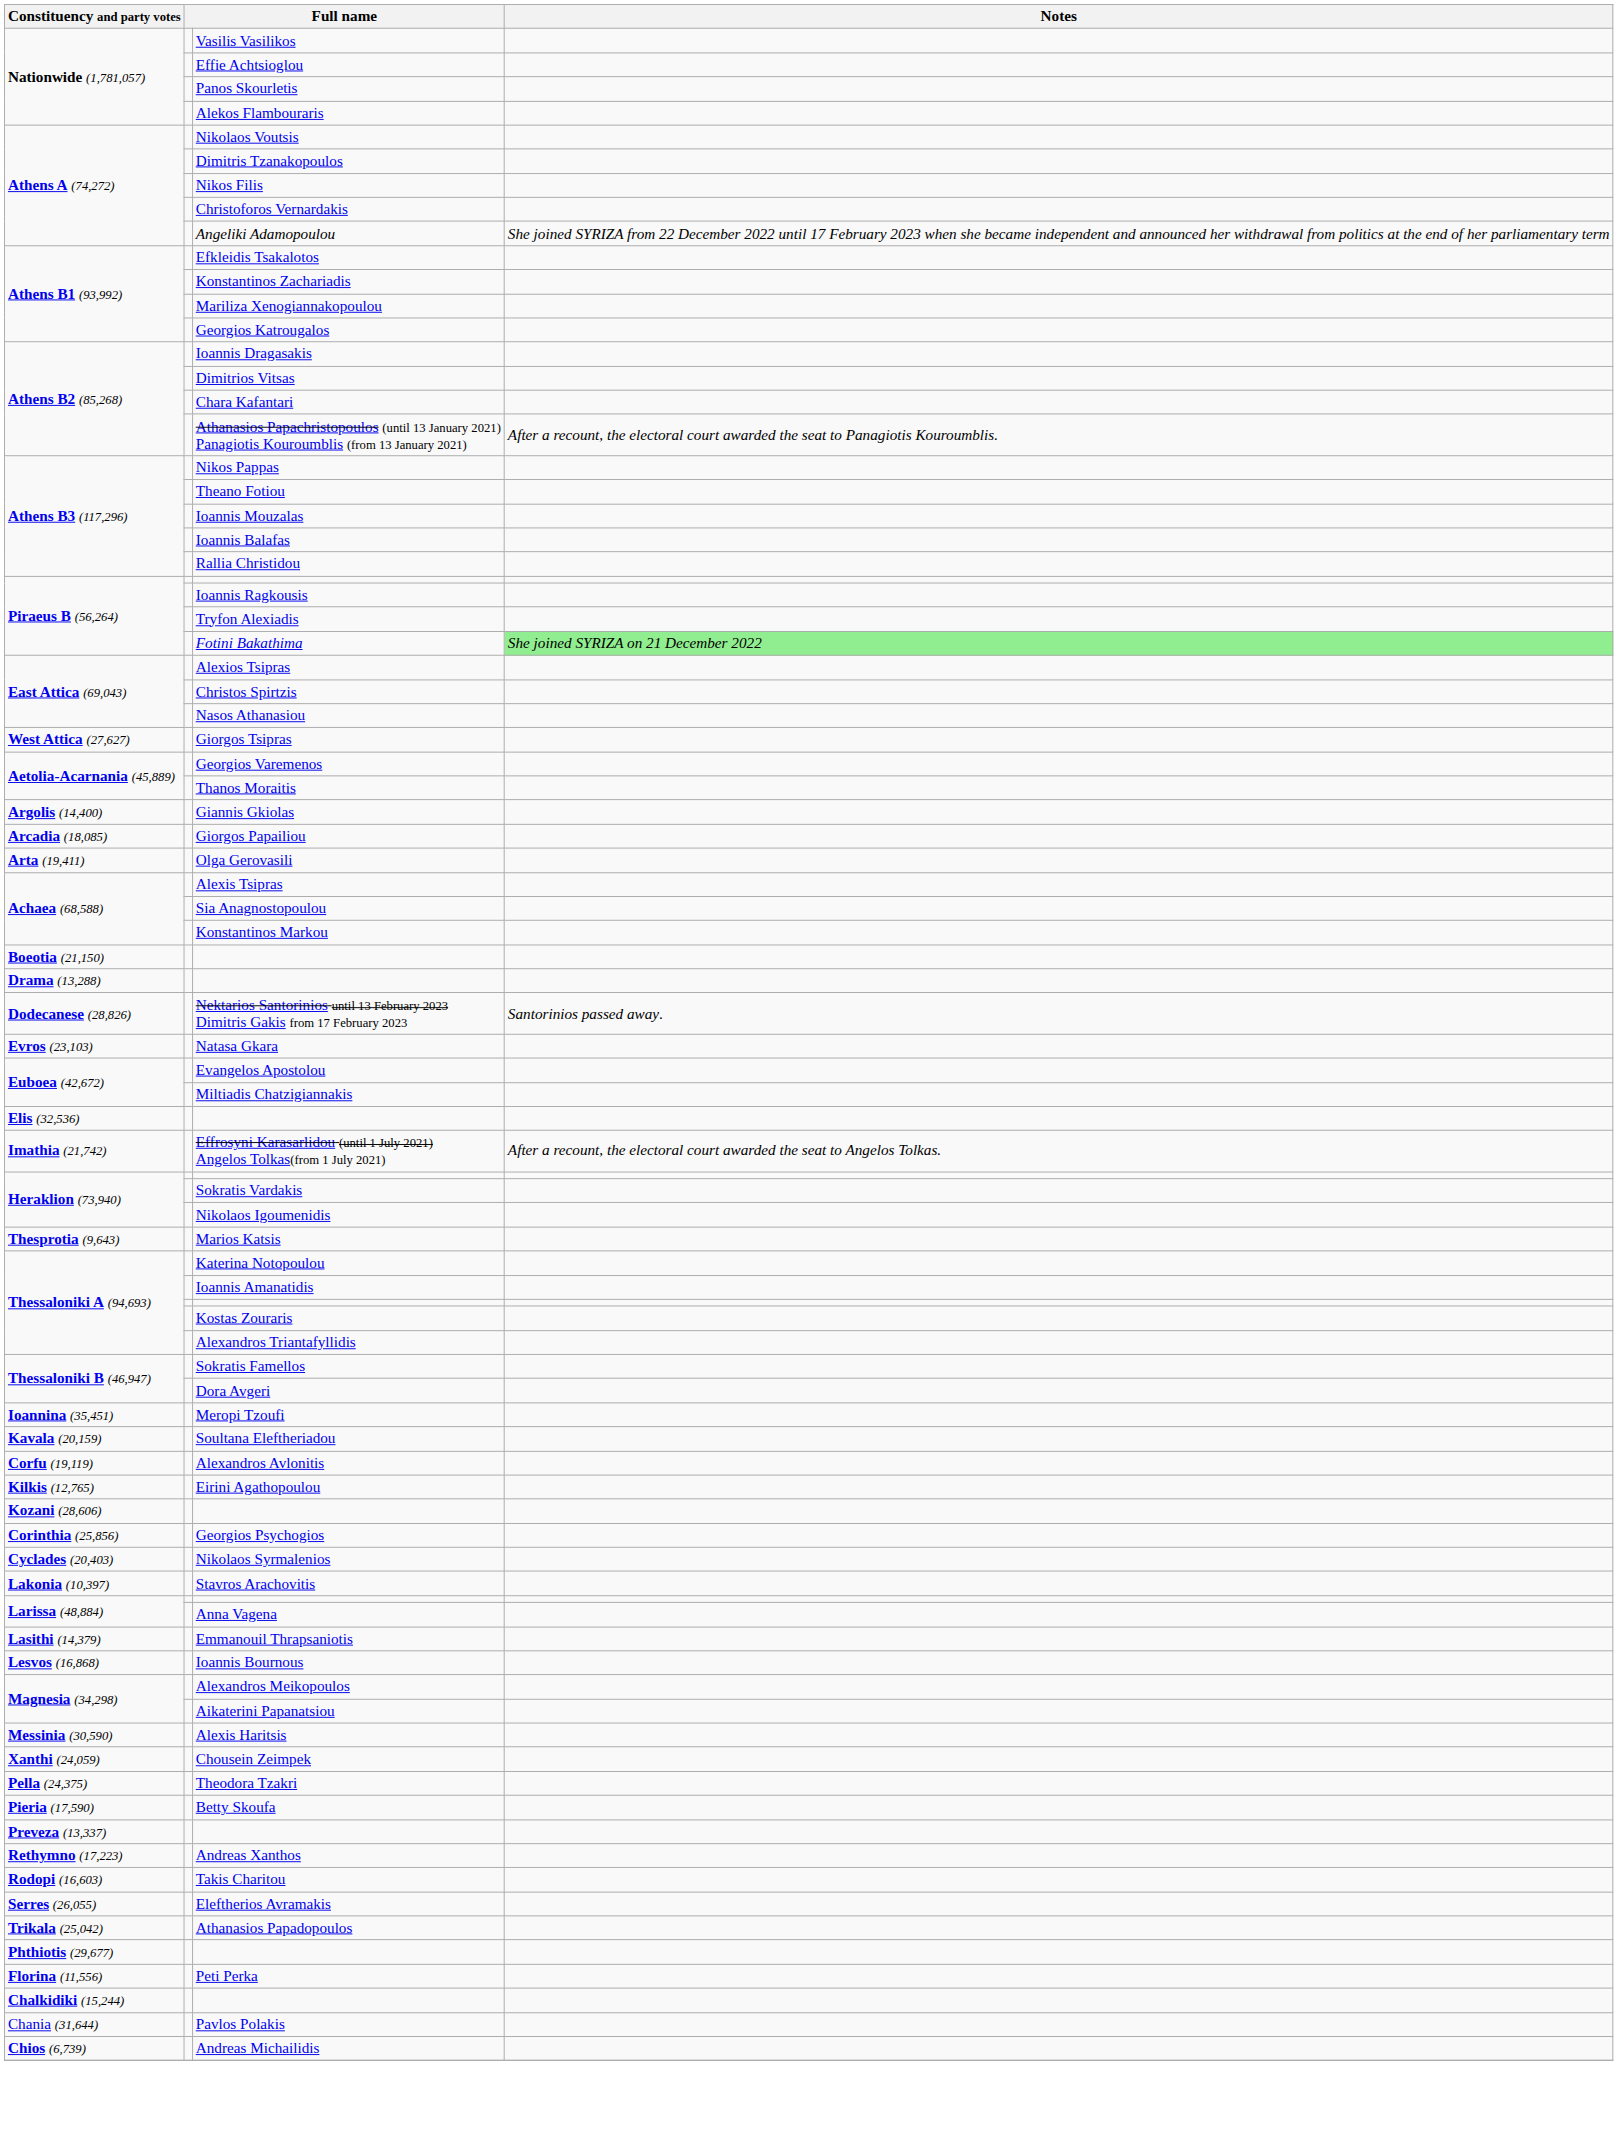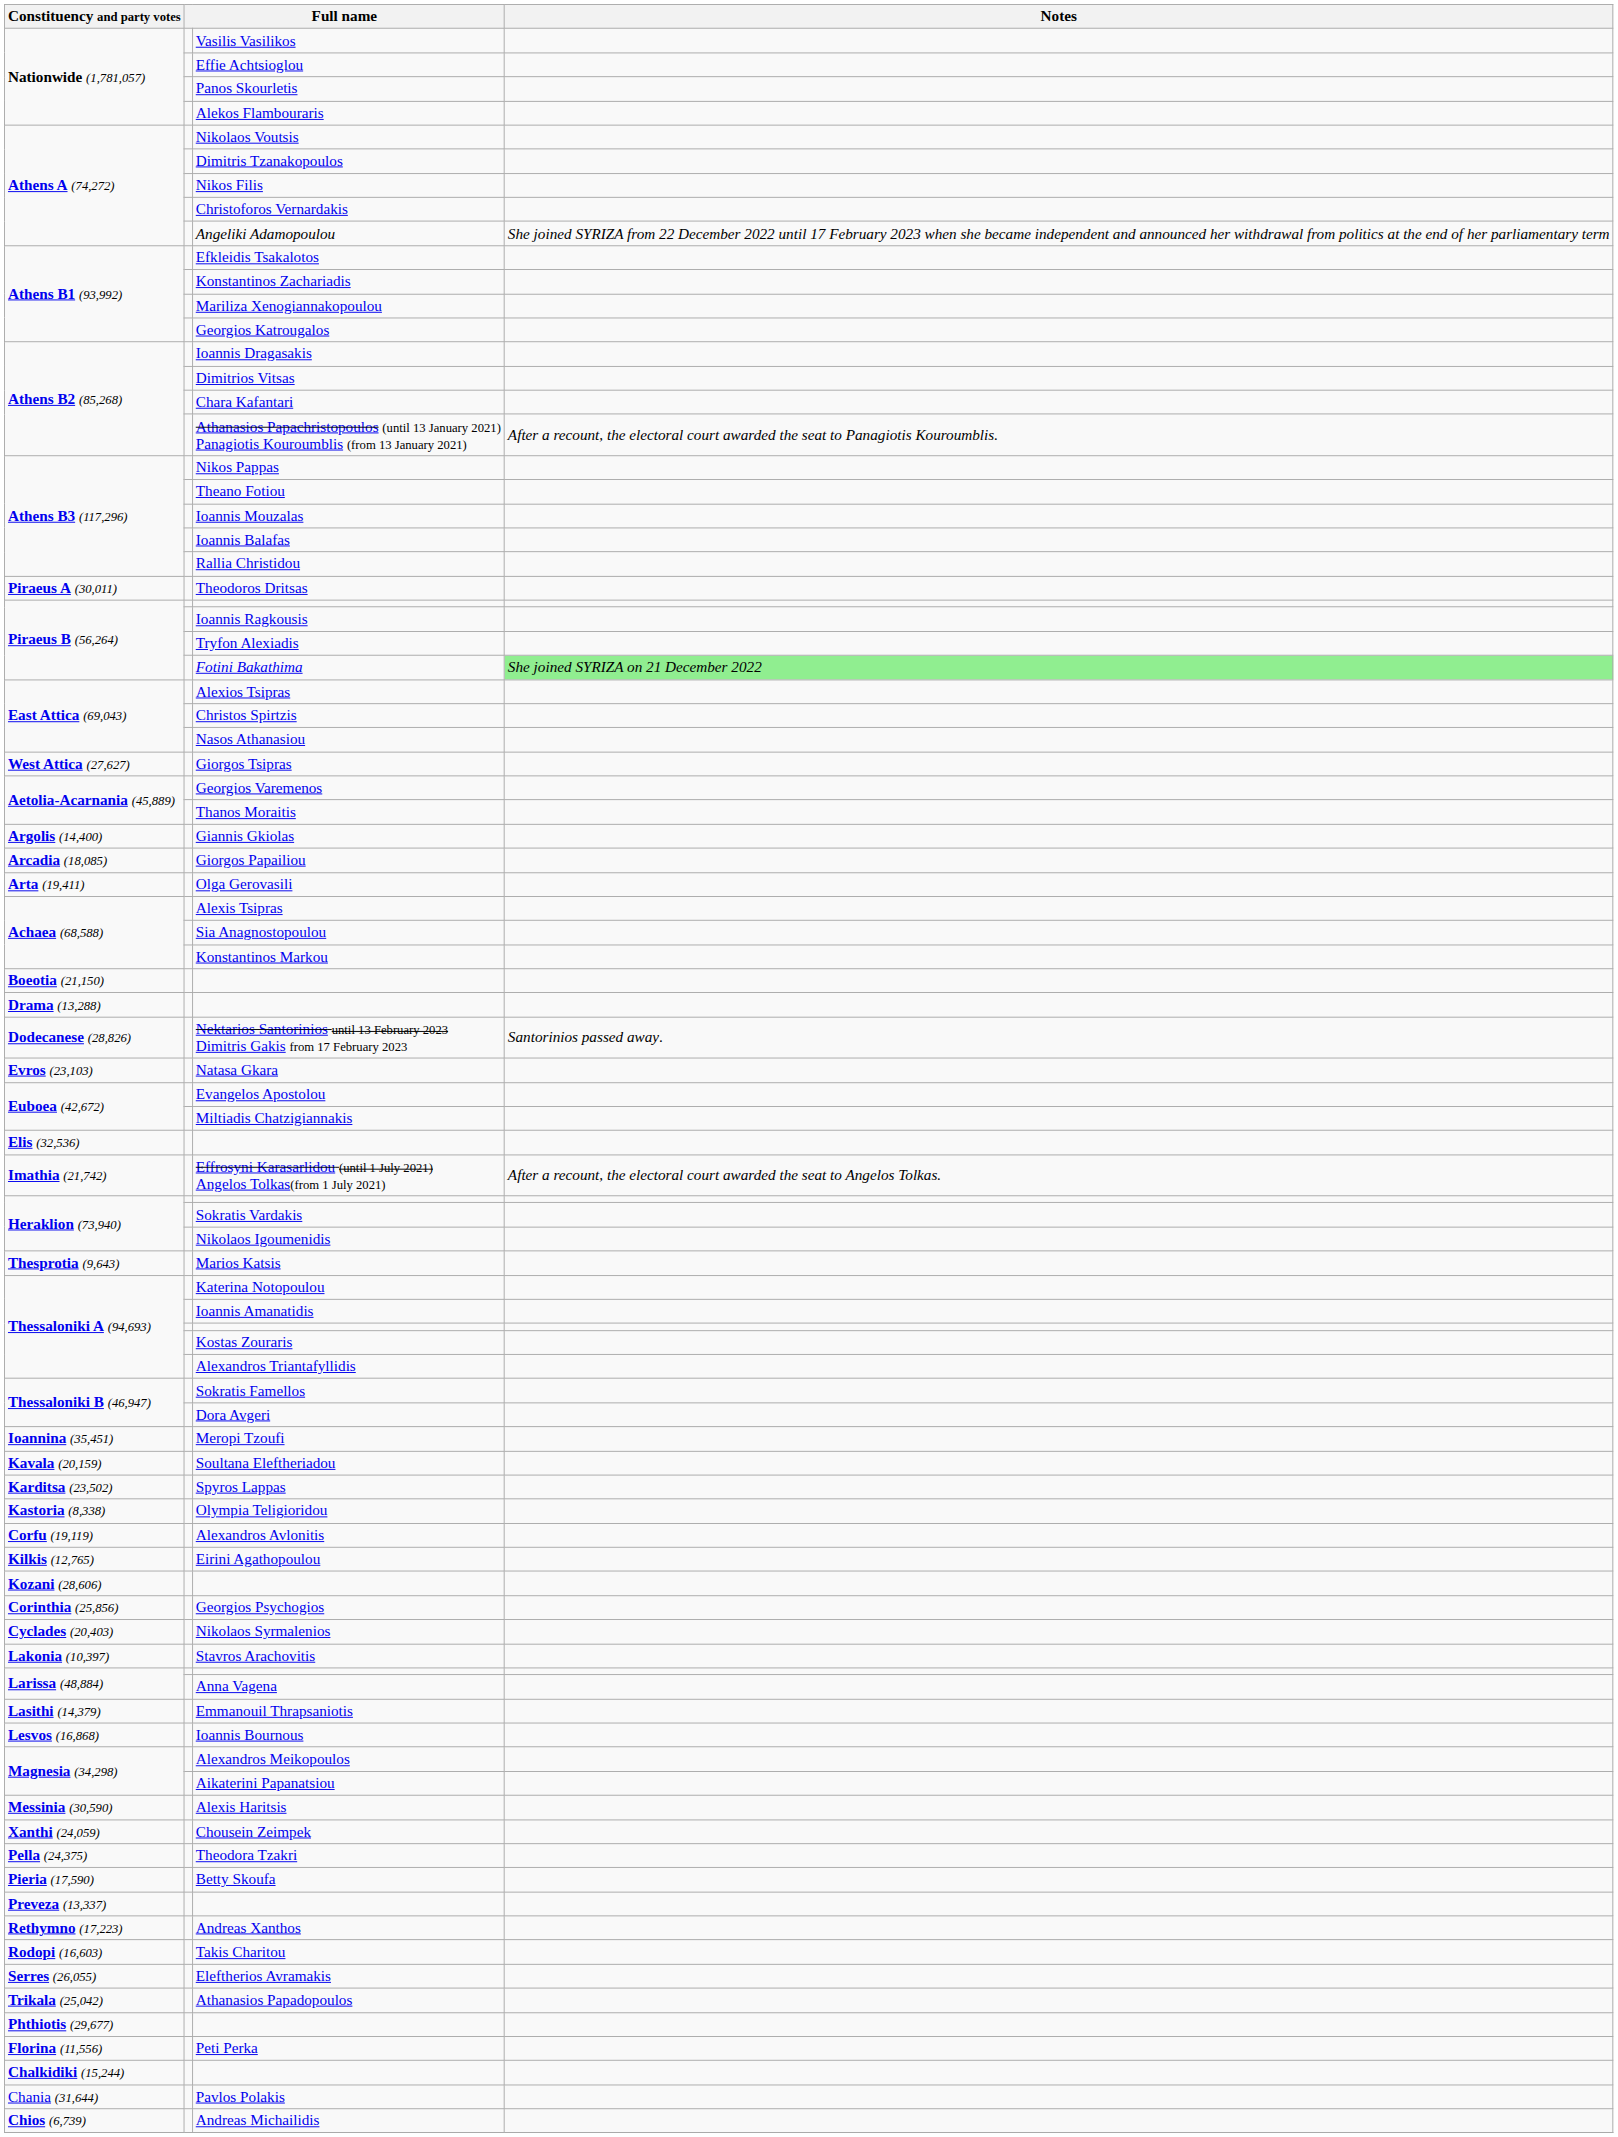+ row: (62, 588)
+ row: (60, 1487)
+ row: (57, 1511)
